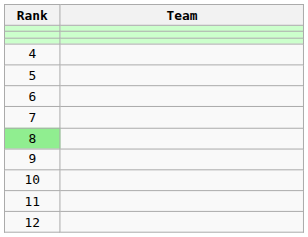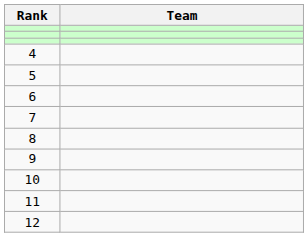(32, 138) lightgreen background -> (32, 138) no background
